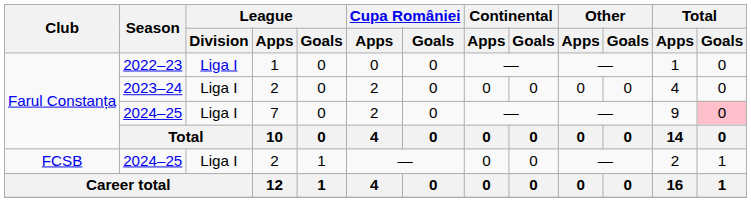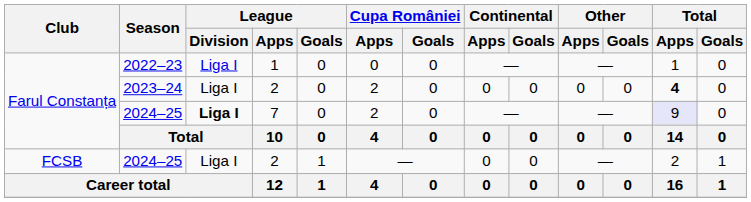(675, 88) normal -> (675, 88) bold
(219, 112) normal -> (219, 112) bold
(675, 112) no background -> (675, 112) lavender background
(722, 112) pink background -> (722, 112) no background
